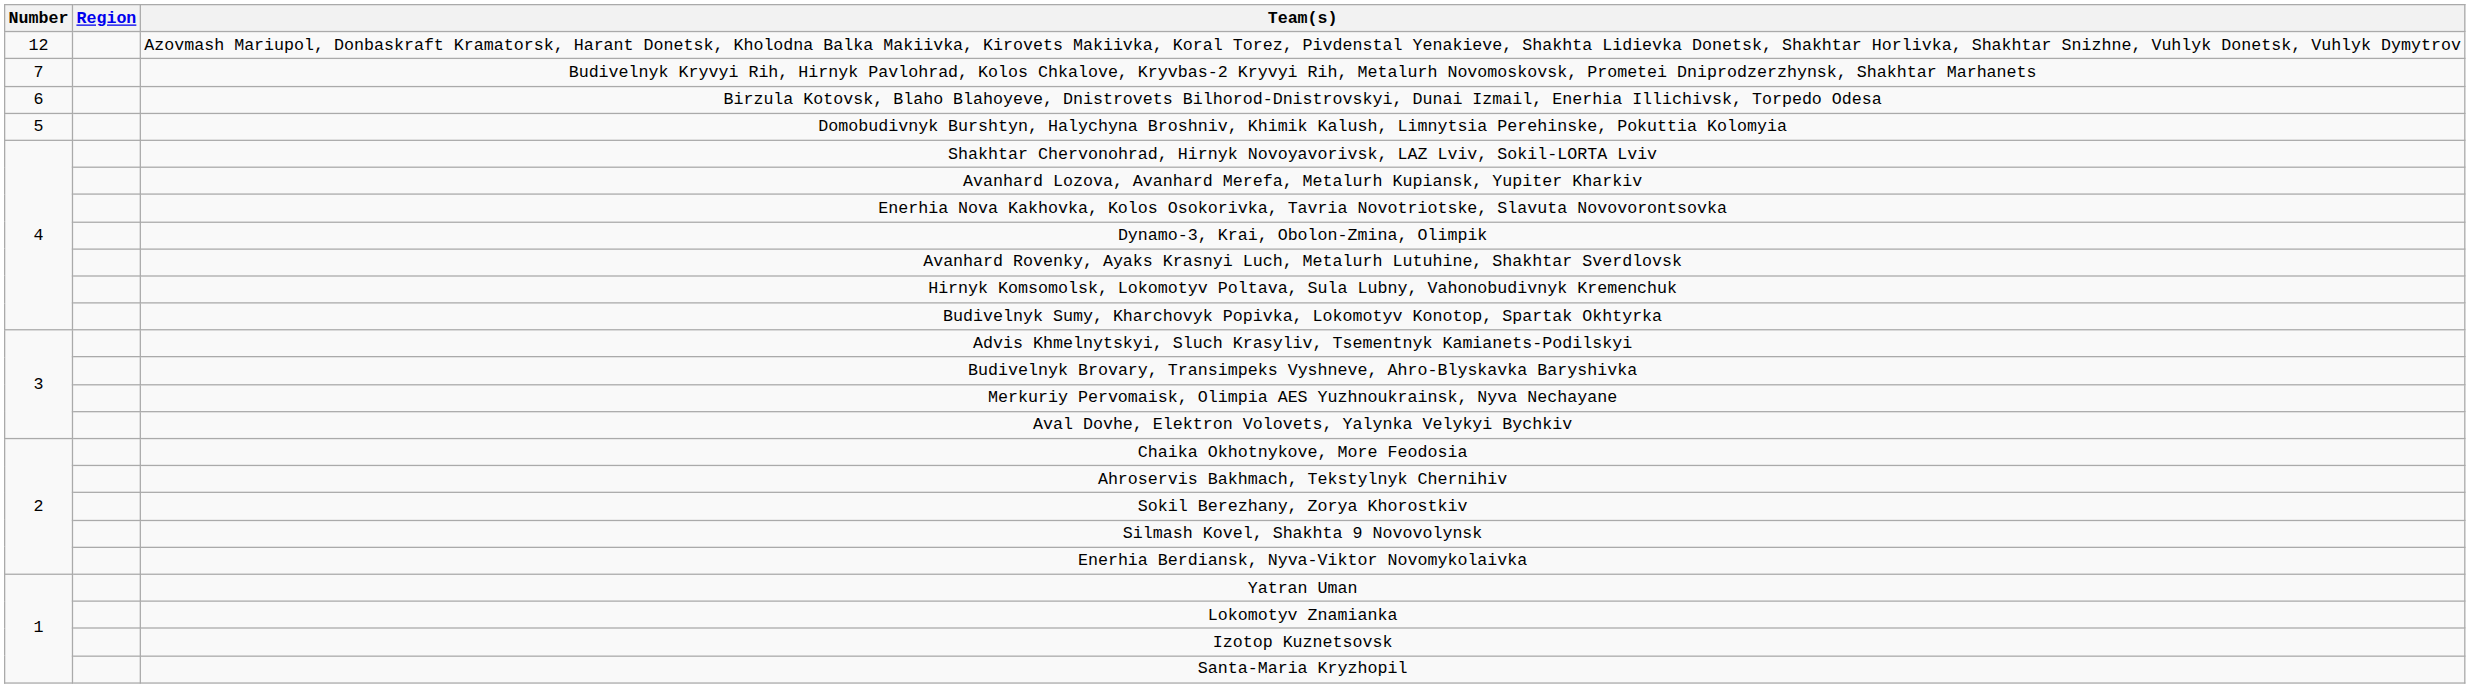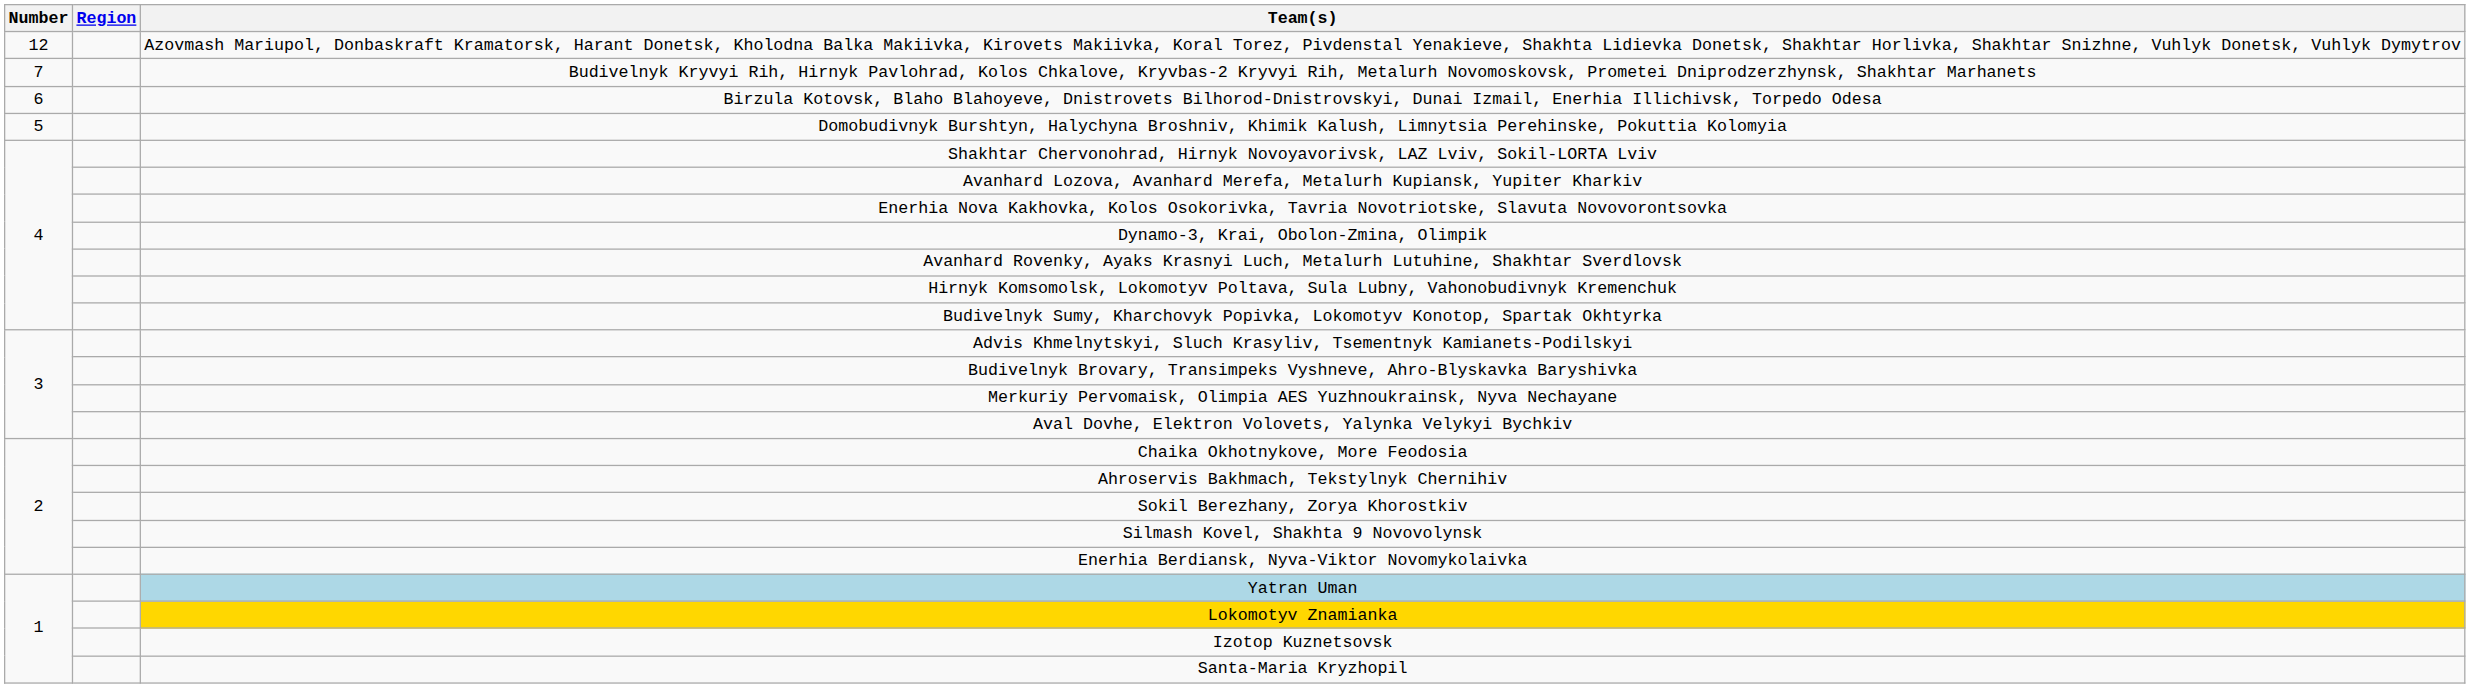(1303, 588) no background -> (1303, 588) lightblue background
(1303, 615) no background -> (1303, 615) gold background
